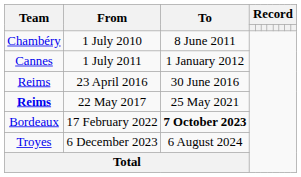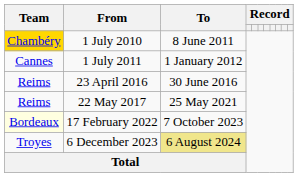(34, 40) no background -> (34, 40) gold background
(34, 101) bold -> (34, 101) normal
(34, 122) no background -> (34, 122) lightyellow background
(205, 122) bold -> (203, 122) normal
(205, 142) no background -> (203, 142) khaki background
